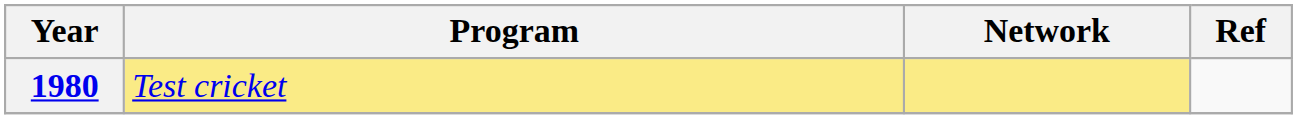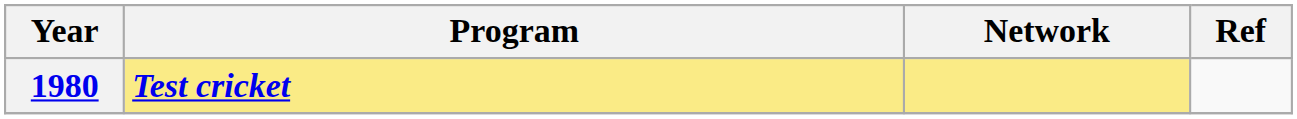(209, 85) normal -> (211, 85) bold
